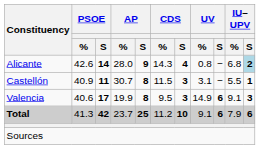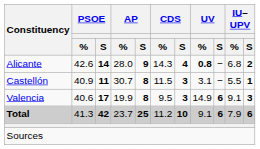(205, 63) normal -> (205, 63) bold
(250, 63) lightblue background -> (250, 63) no background
